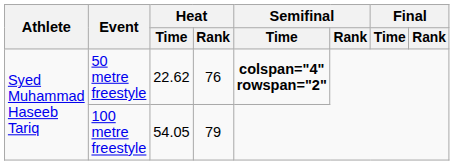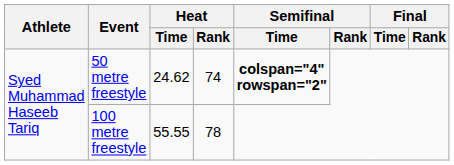(171, 77) 22.62 -> (171, 77) 24.62
(213, 77) 76 -> (213, 77) 74
(171, 133) 54.05 -> (171, 133) 55.55
(213, 133) 79 -> (213, 133) 78
